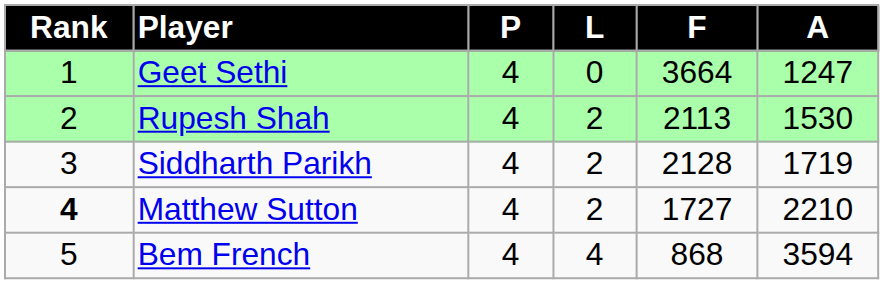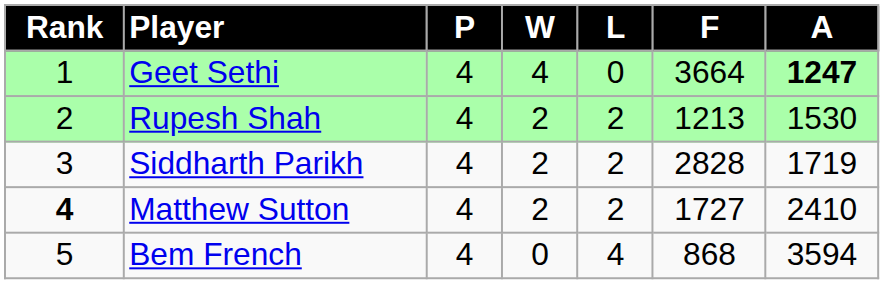+ column: (540, 27)
(818, 72) normal -> (822, 72) bold
(697, 118) 2113 -> (710, 118) 1213
(697, 163) 2128 -> (710, 163) 2828
(818, 209) 2210 -> (822, 209) 2410
